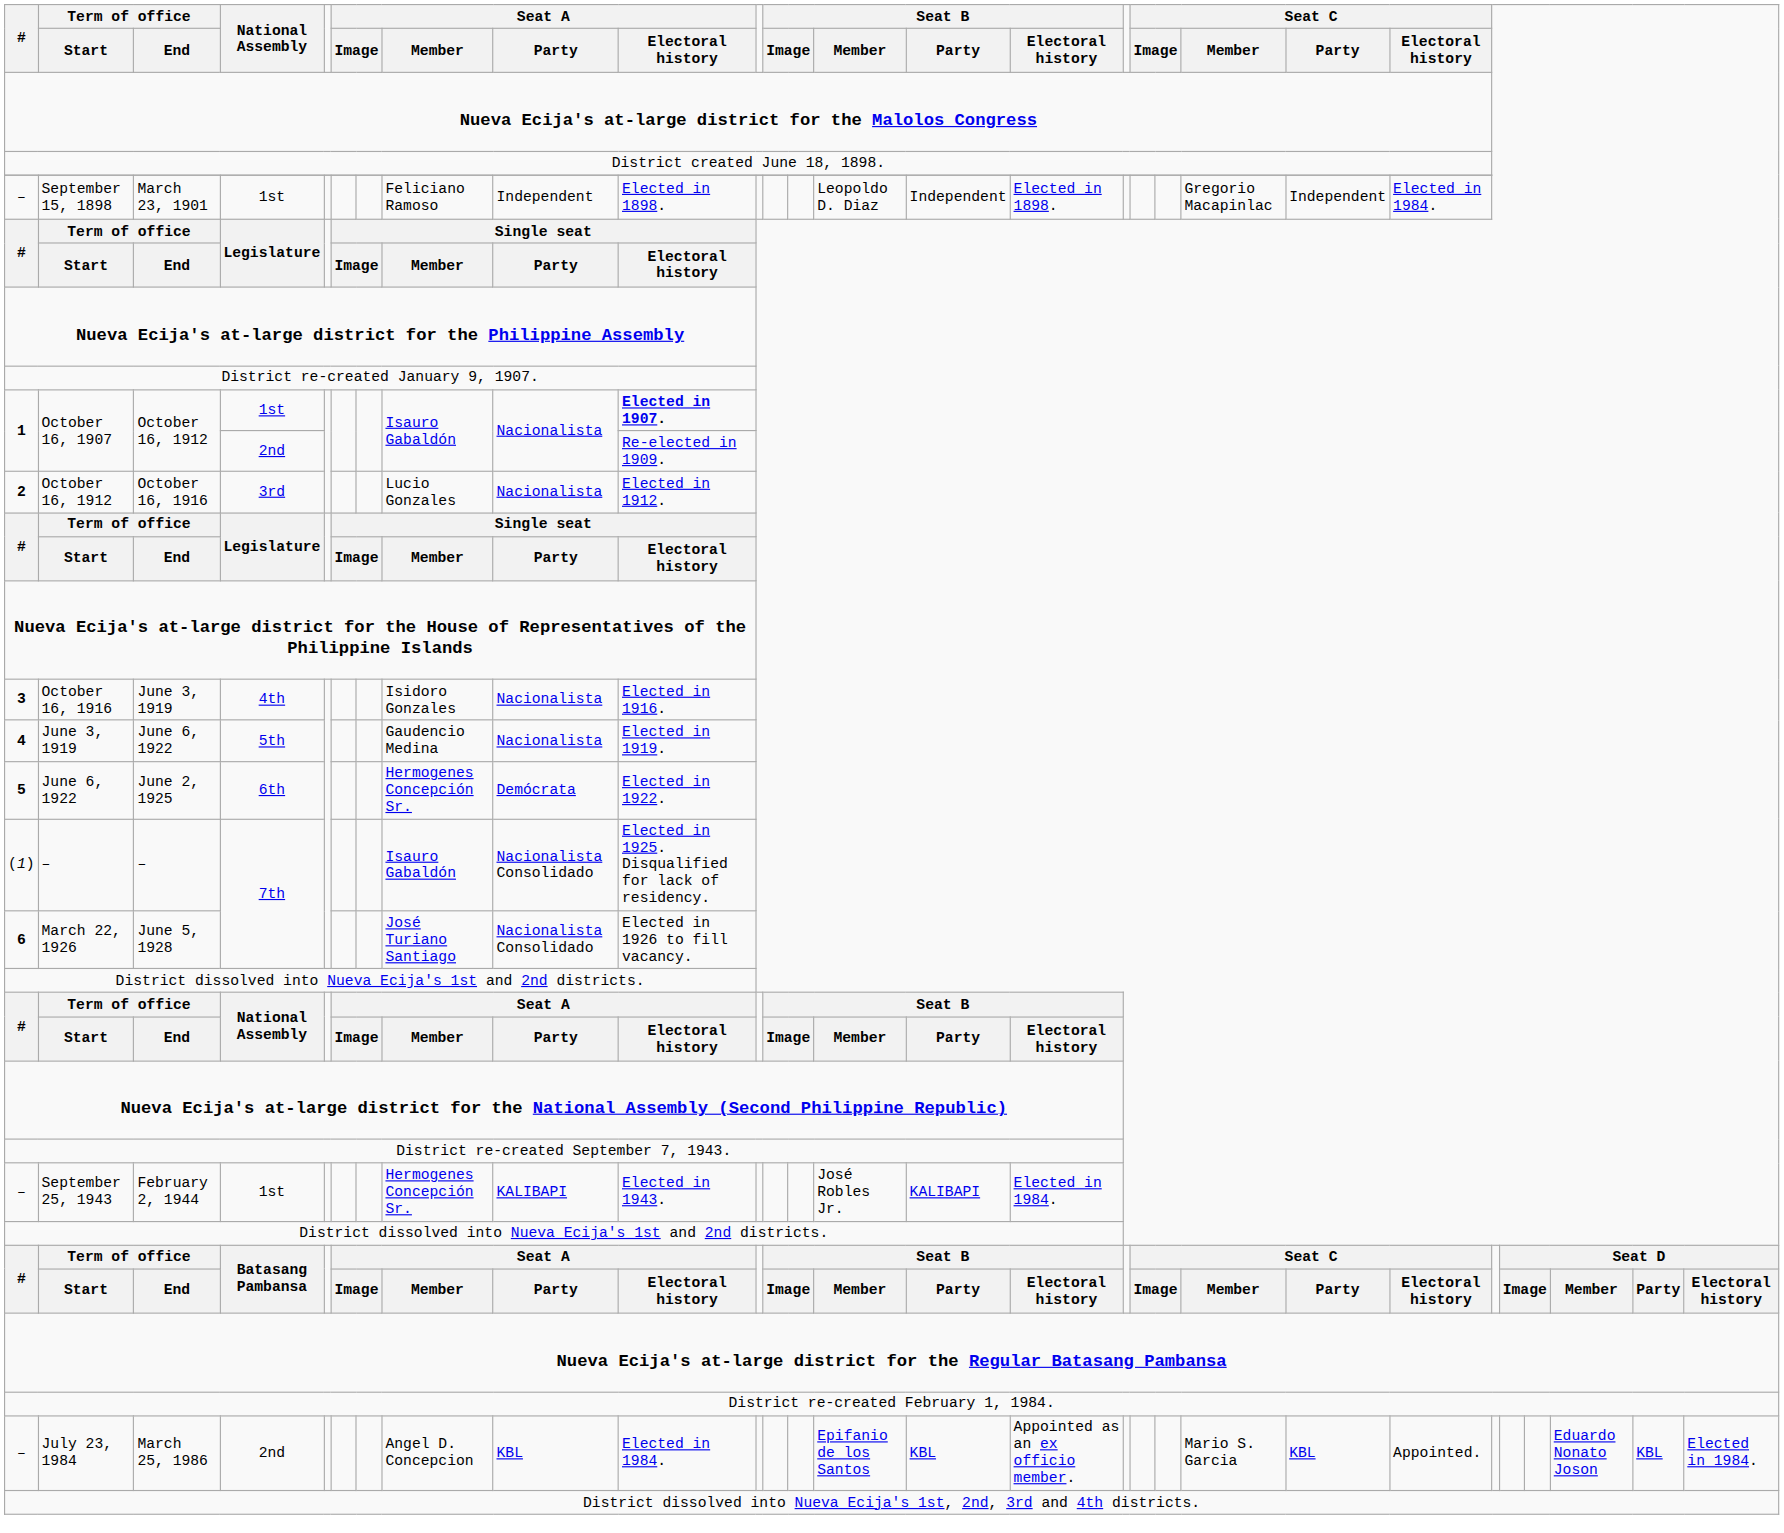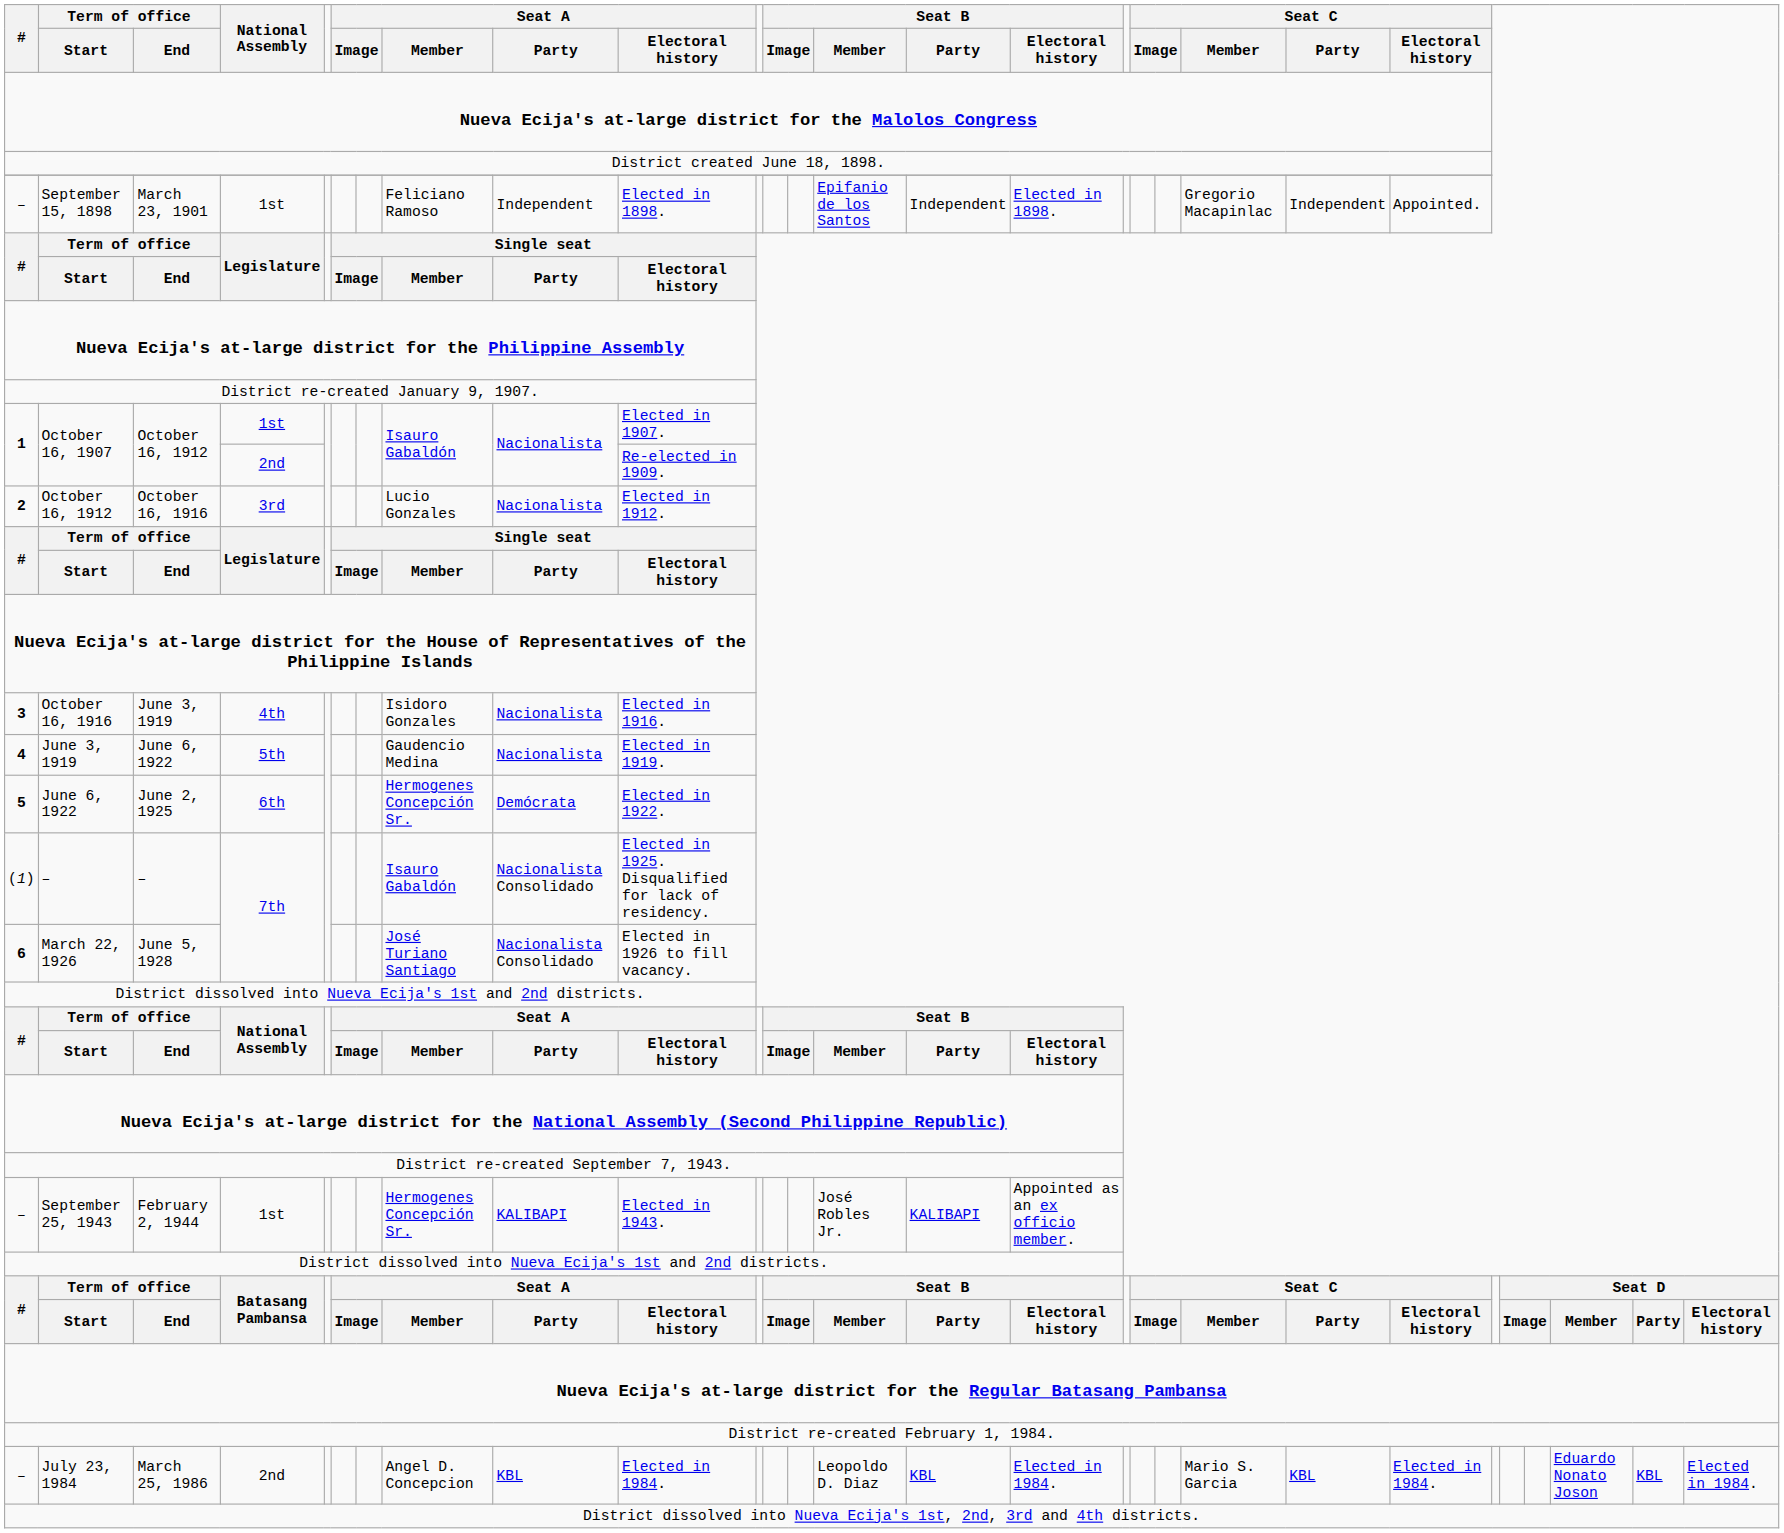(852, 197) Leopoldo D. Diaz -> (852, 204) Epifanio de los Santos
(1437, 197) Elected in 1984. -> (1437, 204) Appointed.
(666, 410) bold -> (666, 424) normal
(1058, 1192) Elected in 1984. -> (1066, 1214) Appointed as an ex officio member.
(852, 1453) Epifanio de los Santos -> (852, 1475) Leopoldo D. Diaz
(1066, 1453) Appointed as an ex officio member. -> (1058, 1475) Elected in 1984.
(1437, 1453) Appointed. -> (1437, 1475) Elected in 1984.
